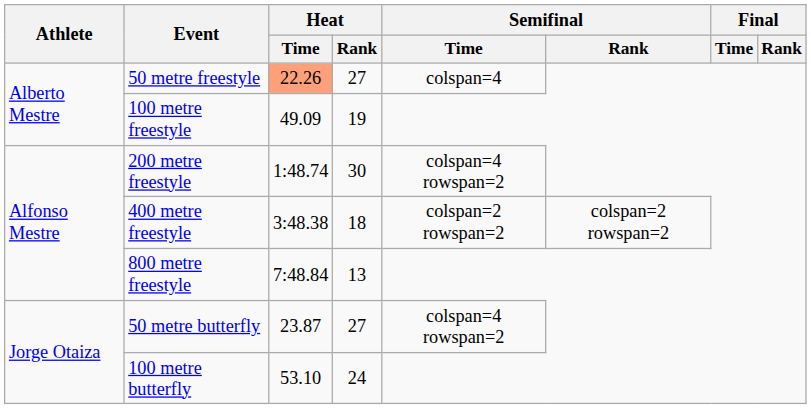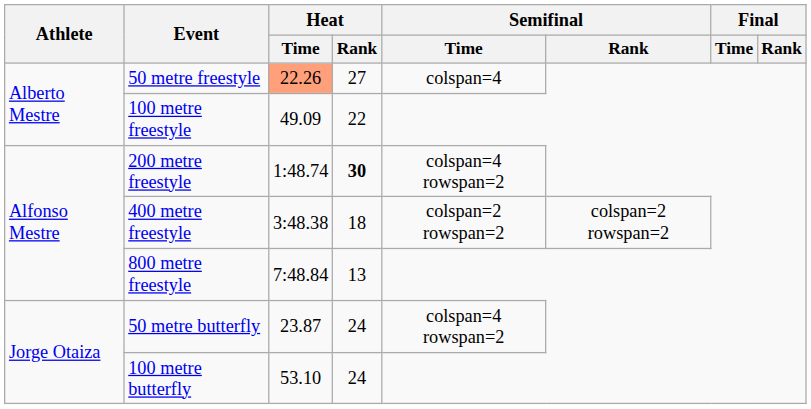(357, 119) 19 -> (357, 119) 22
(357, 171) normal -> (357, 171) bold
(357, 326) 27 -> (357, 326) 24
